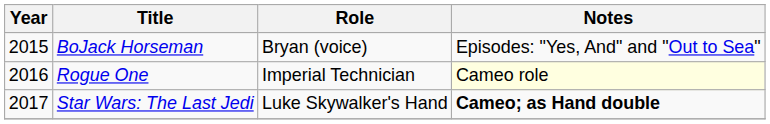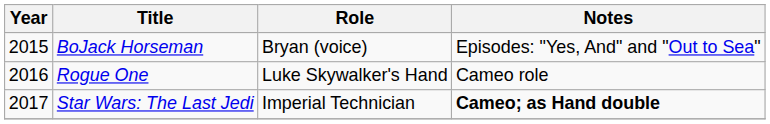(338, 75) Imperial Technician -> (355, 75) Luke Skywalker's Hand
(502, 75) lightyellow background -> (502, 75) no background
(355, 103) Luke Skywalker's Hand -> (338, 103) Imperial Technician
